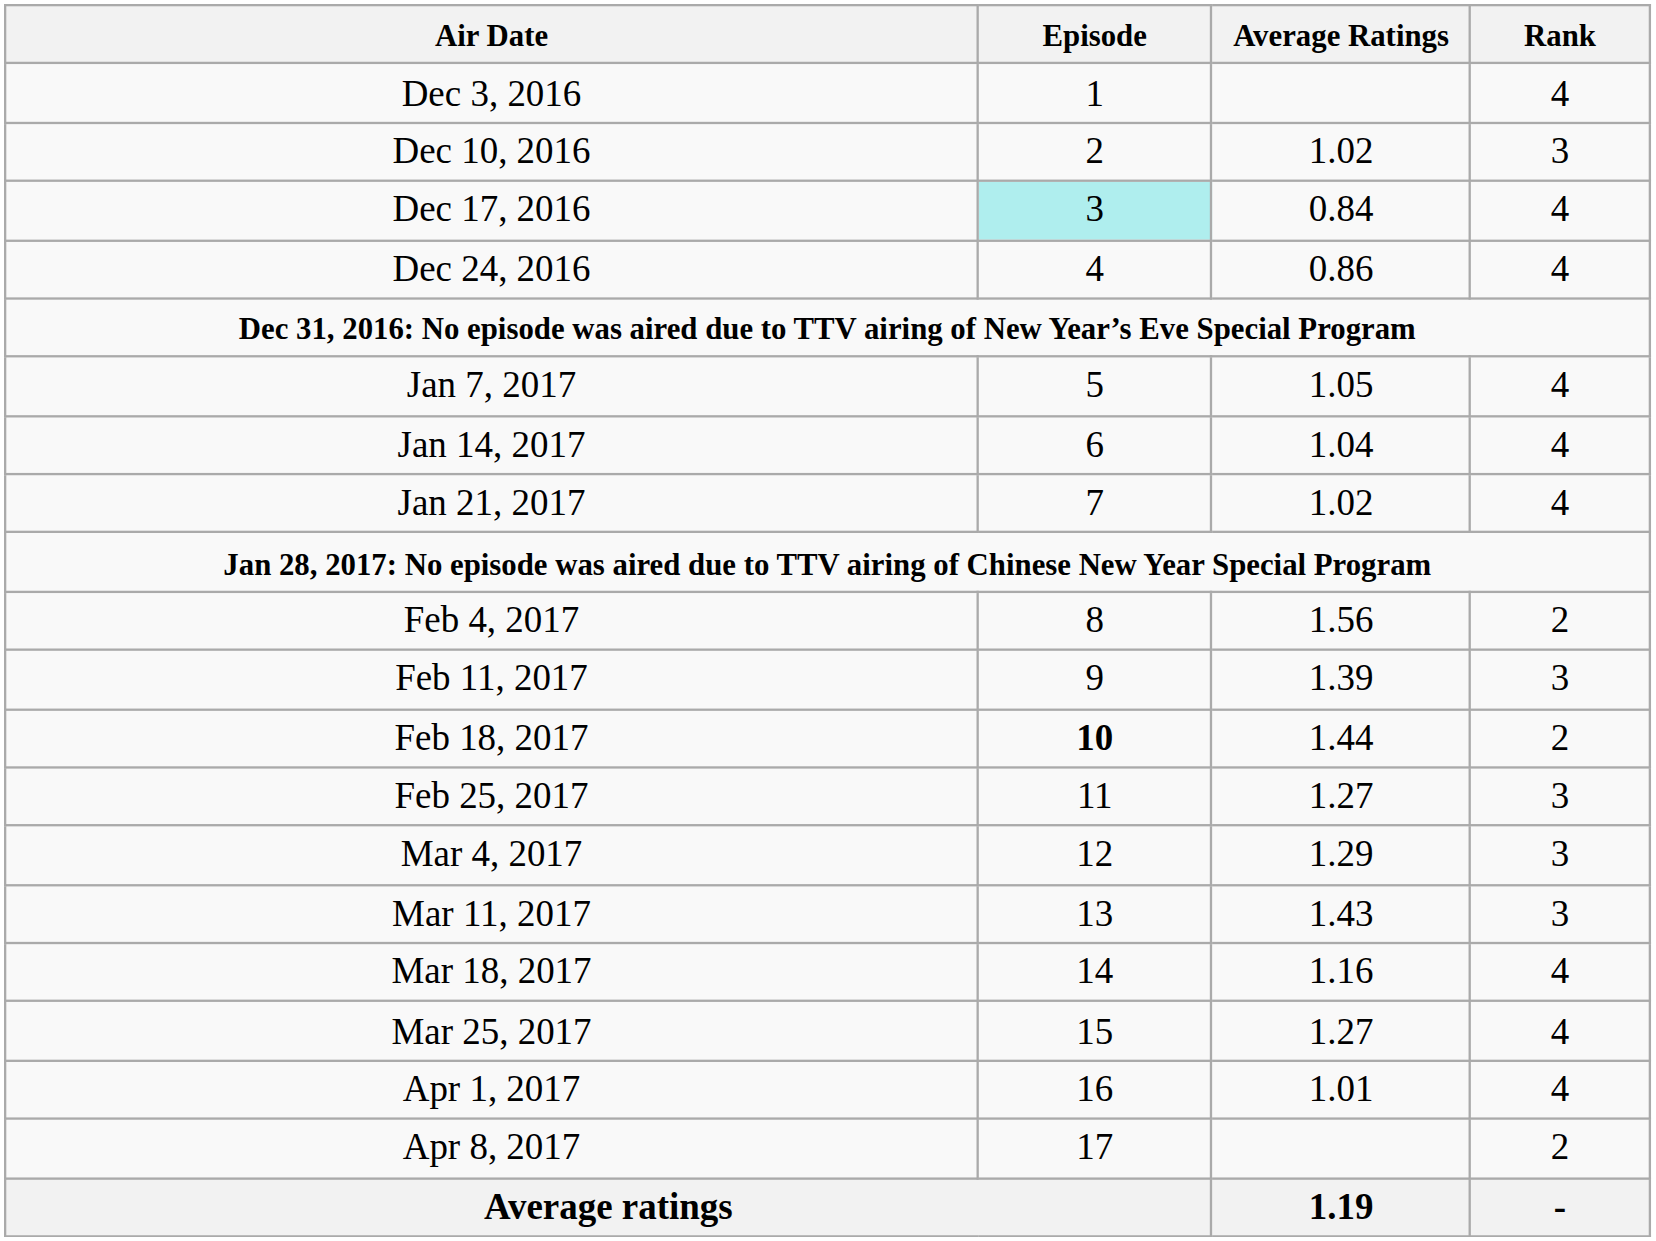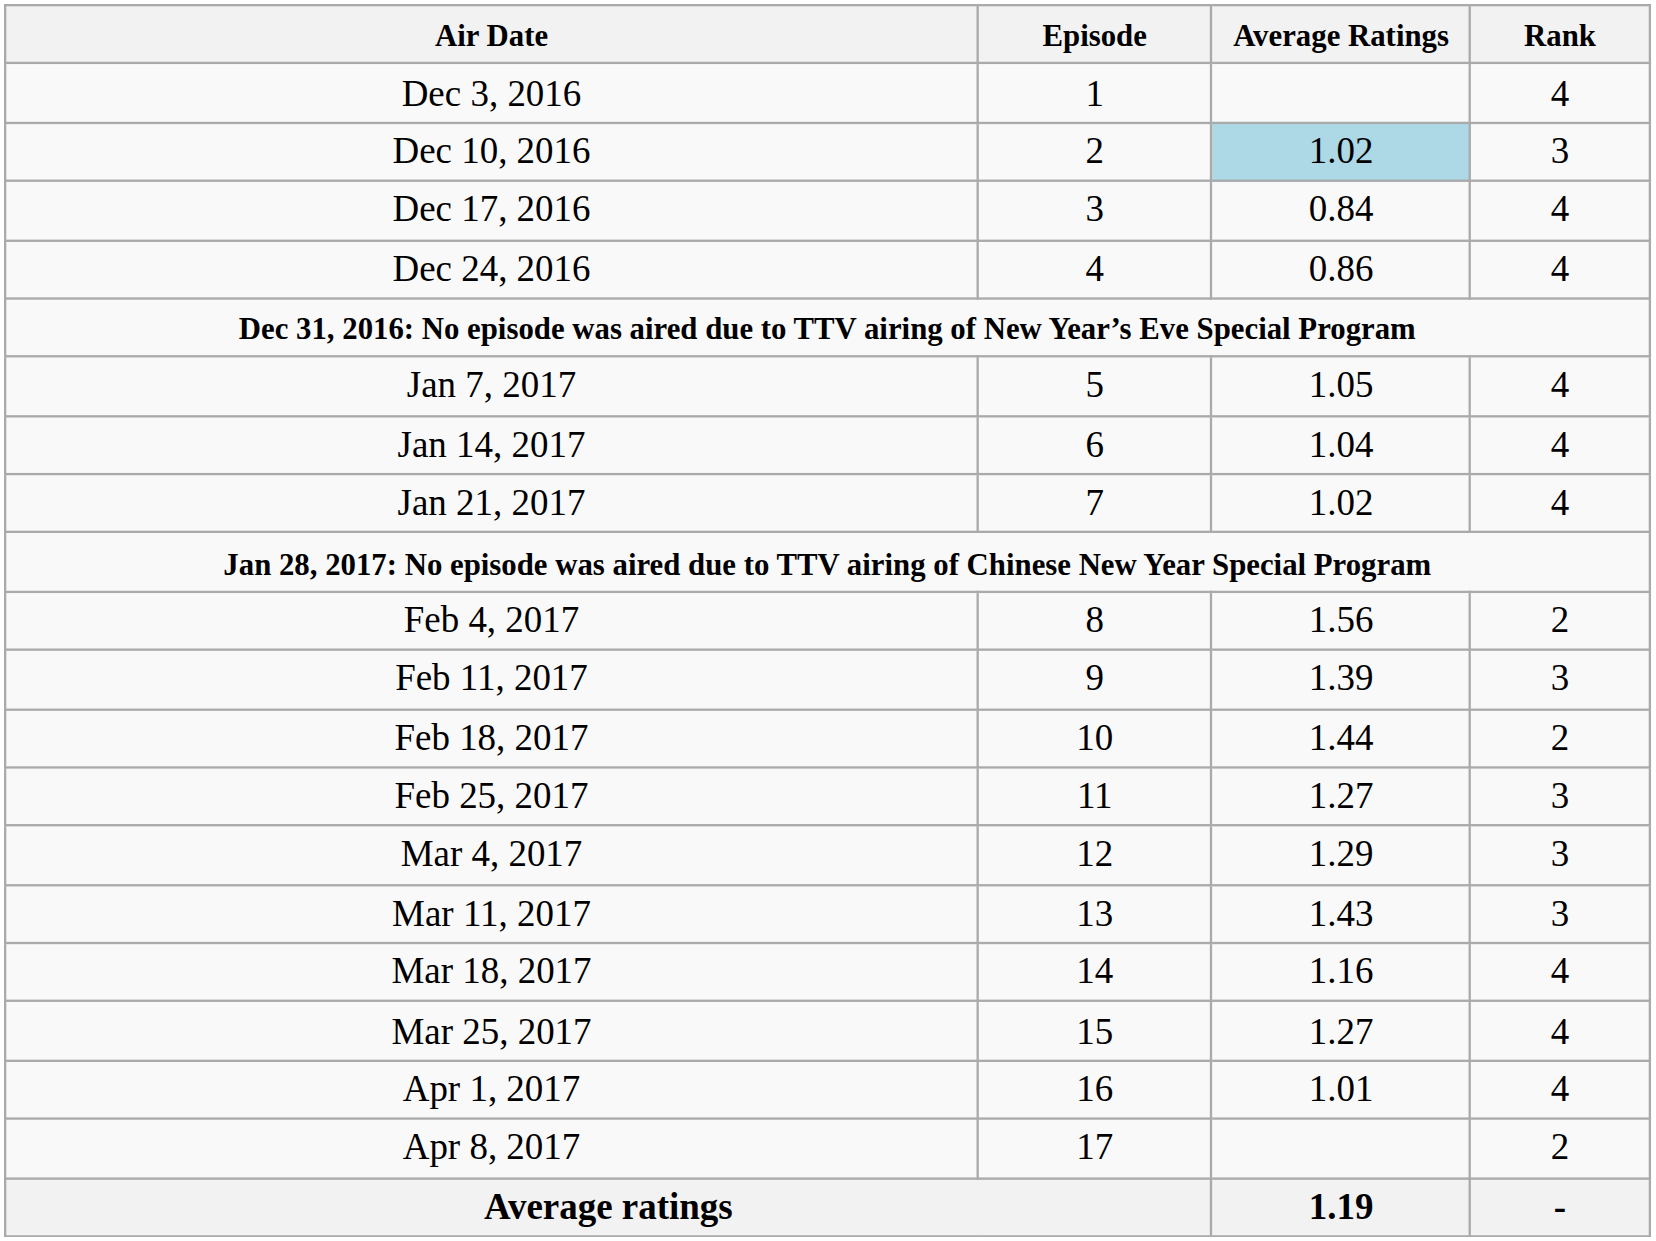(1341, 151) no background -> (1341, 151) lightblue background
(1095, 209) paleturquoise background -> (1095, 209) no background
(1095, 737) bold -> (1095, 737) normal
